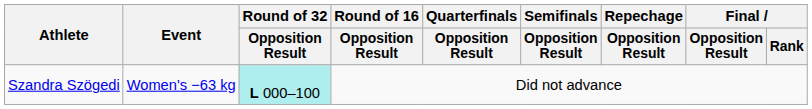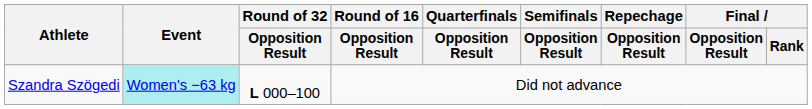(181, 85) no background -> (181, 85) paleturquoise background
(285, 93) paleturquoise background -> (285, 93) no background
